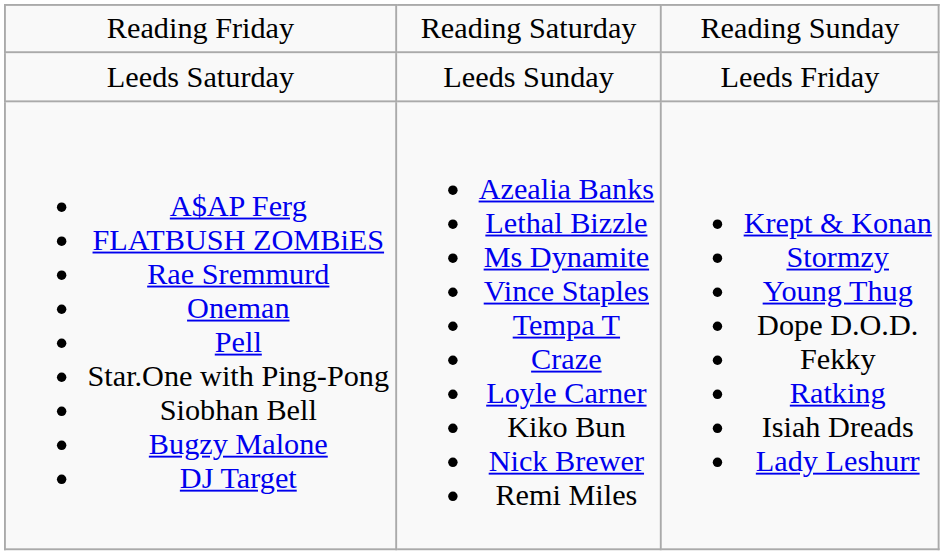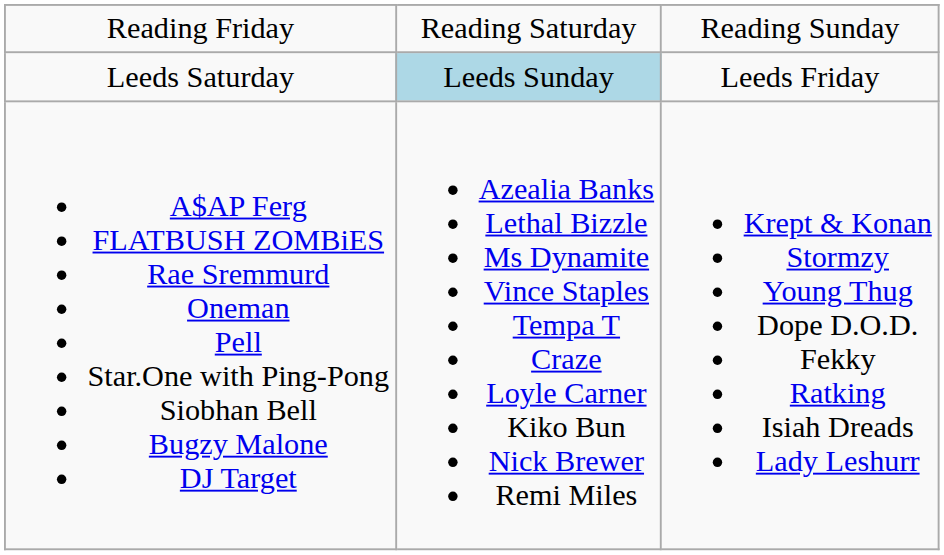(529, 76) no background -> (529, 76) lightblue background
